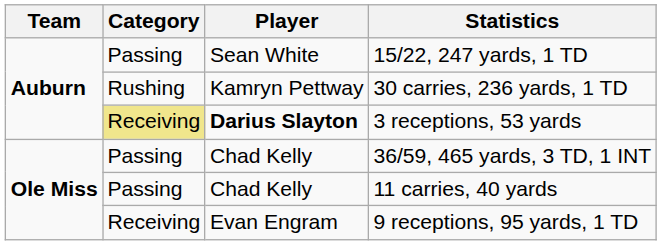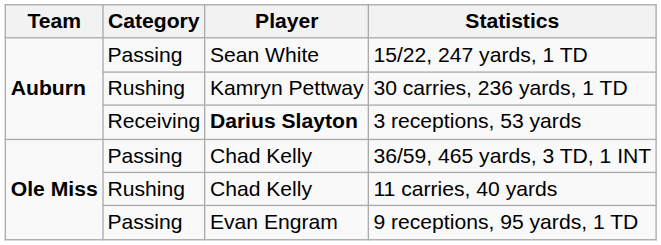(154, 121) khaki background -> (154, 121) no background
(145, 188) Passing -> (146, 188) Rushing
(154, 222) Receiving -> (145, 222) Passing
